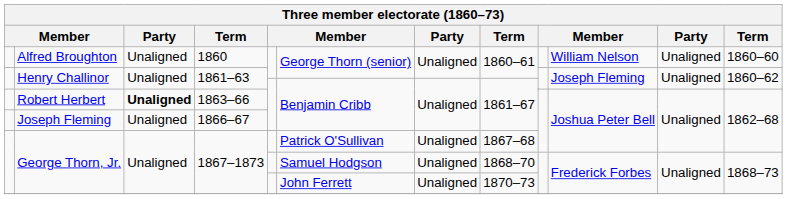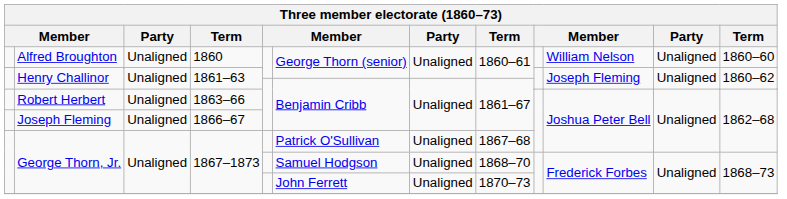(159, 99) bold -> (157, 99) normal
